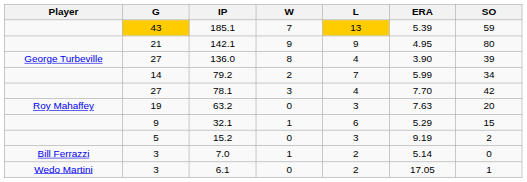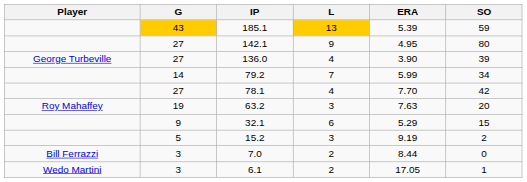- column: (289, 12)
(156, 43) 21 -> (178, 43) 27
(422, 153) 5.14 -> (408, 153) 8.44
